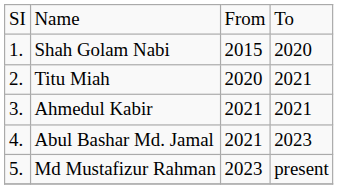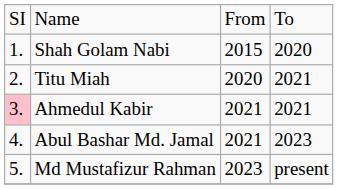(16, 109) no background -> (16, 109) pink background
